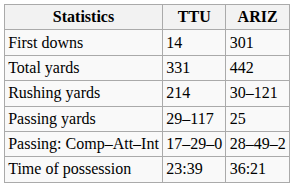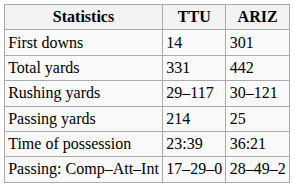(178, 93) 214 -> (190, 93) 29–117
(190, 118) 29–117 -> (178, 118) 214
rows swapped: (84, 144) <-> (70, 169)
